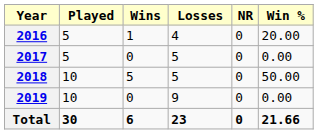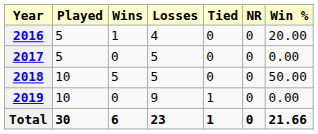+ column: (223, 15)
